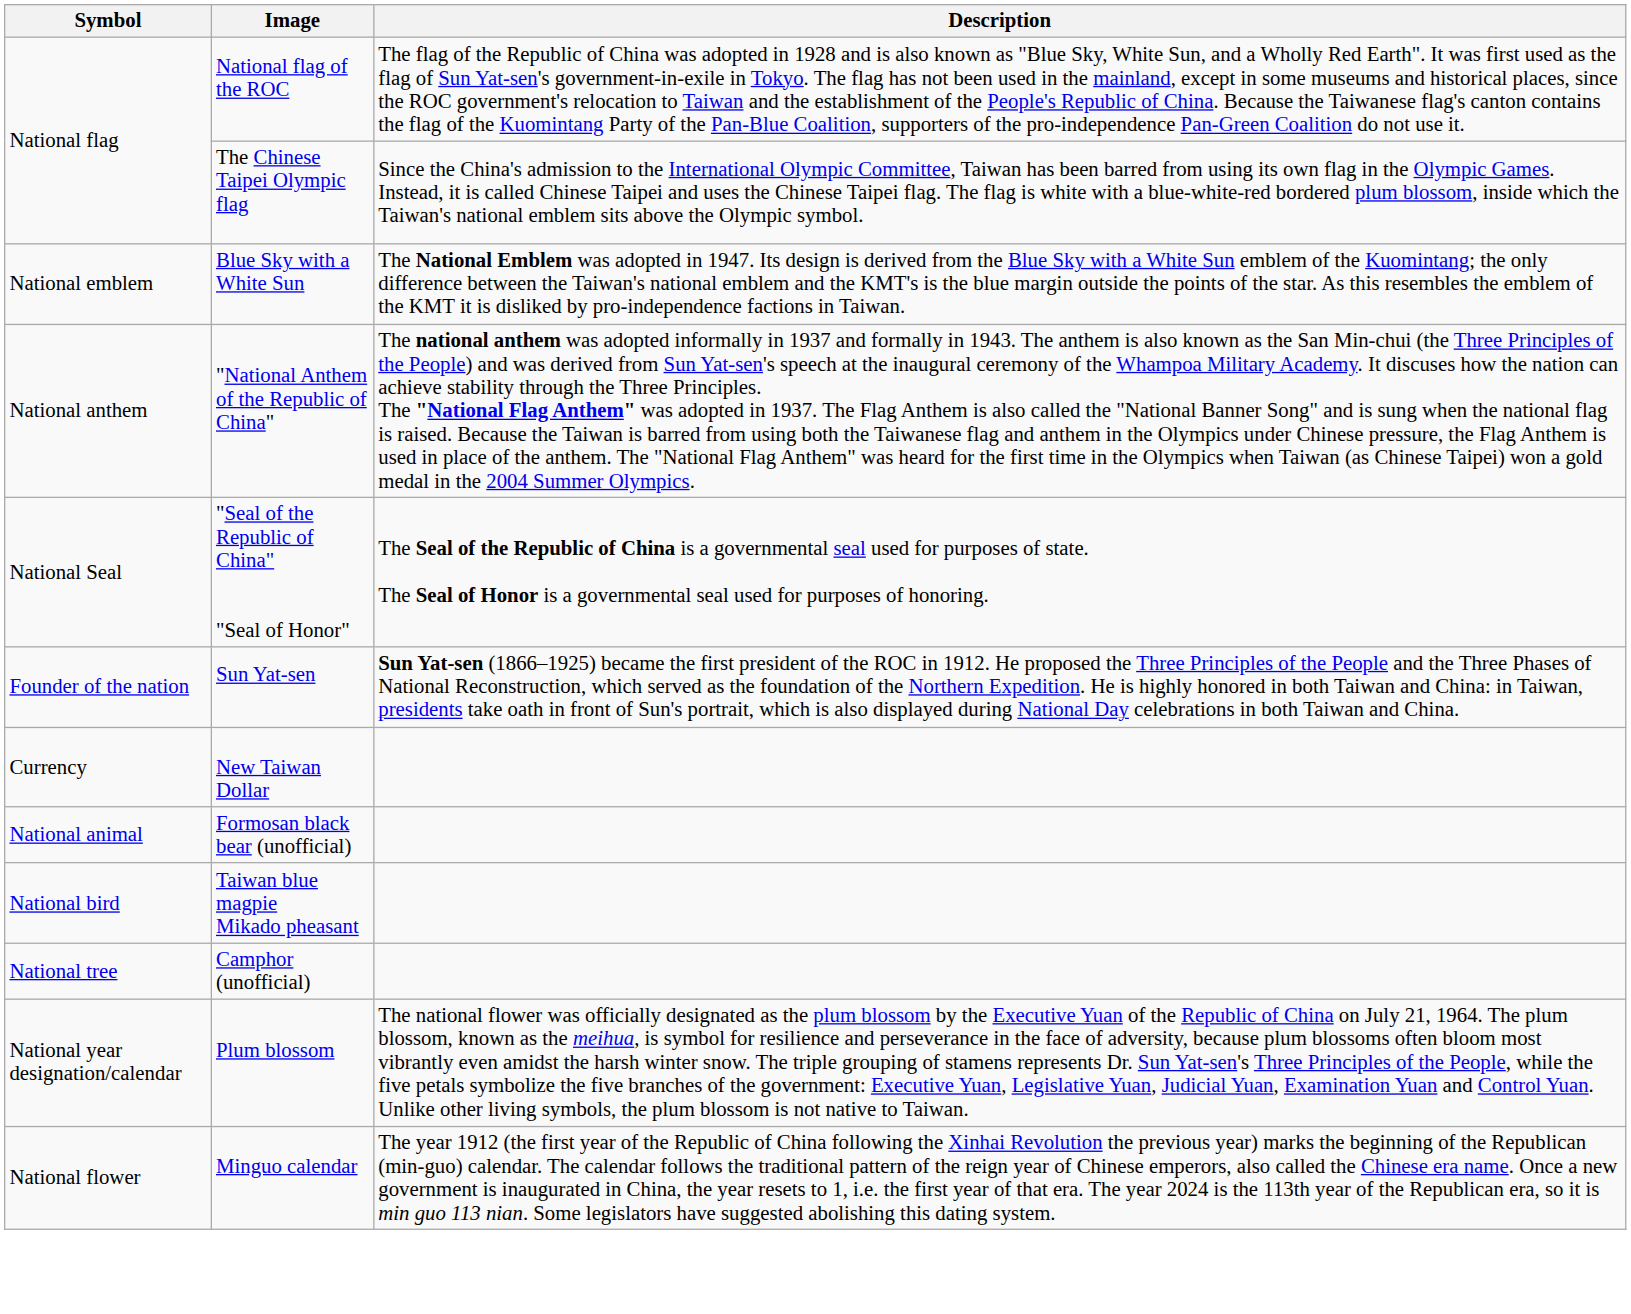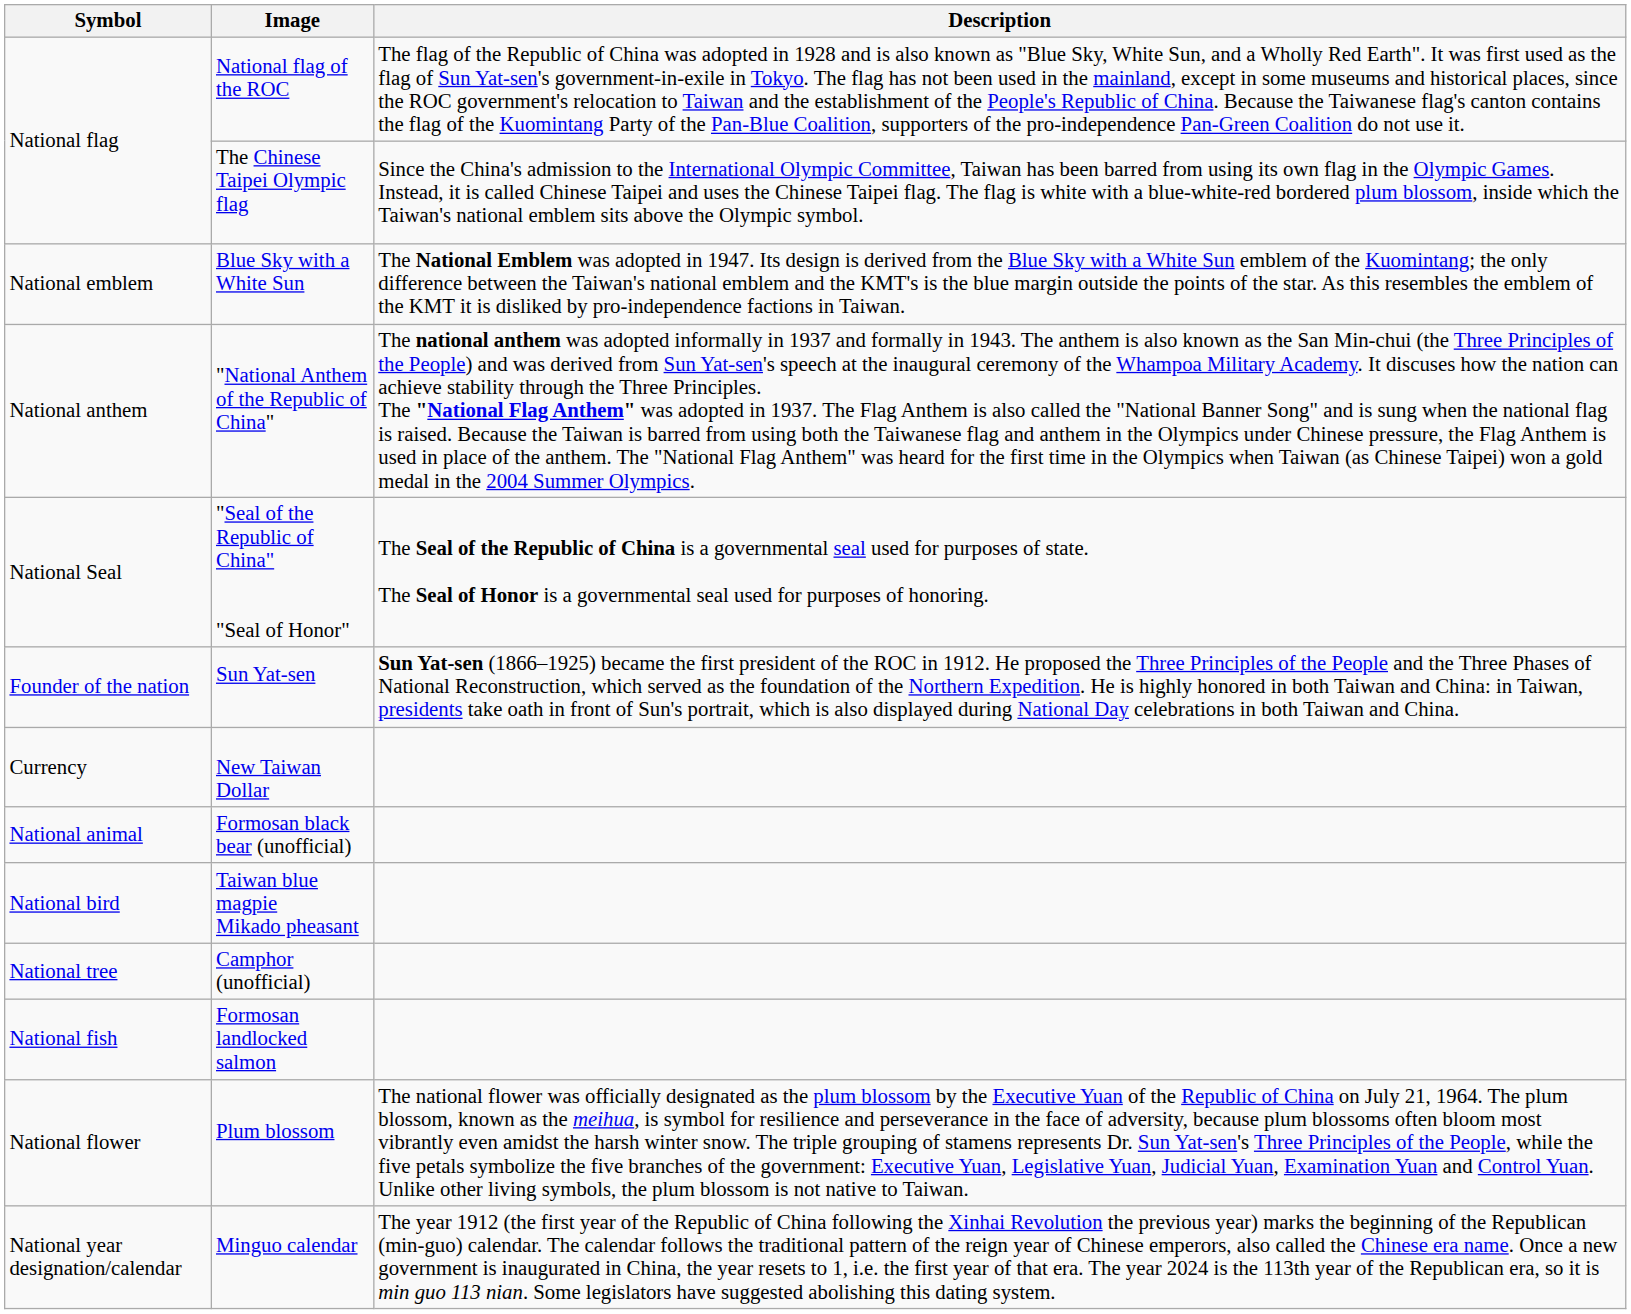+ row: (262, 1039)
(95, 1062) National year designation/calendar -> (75, 1142) National flower
(75, 1177) National flower -> (95, 1257) National year designation/calendar
